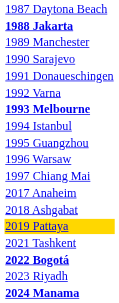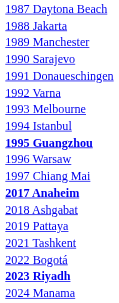(39, 25) bold -> (36, 25) normal
(48, 109) bold -> (46, 109) normal
(47, 142) normal -> (49, 142) bold
(41, 193) normal -> (42, 193) bold
(37, 226) gold background -> (37, 226) no background
(37, 260) bold -> (37, 260) normal
(37, 276) normal -> (38, 276) bold
(42, 293) bold -> (40, 293) normal
